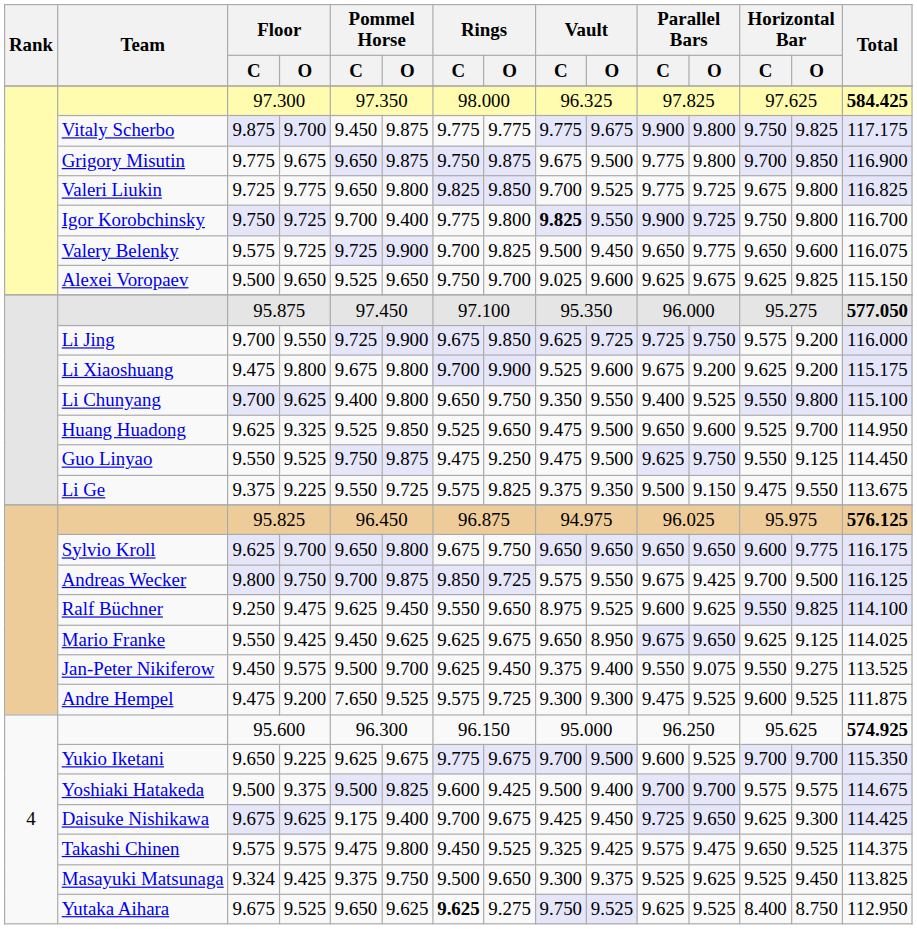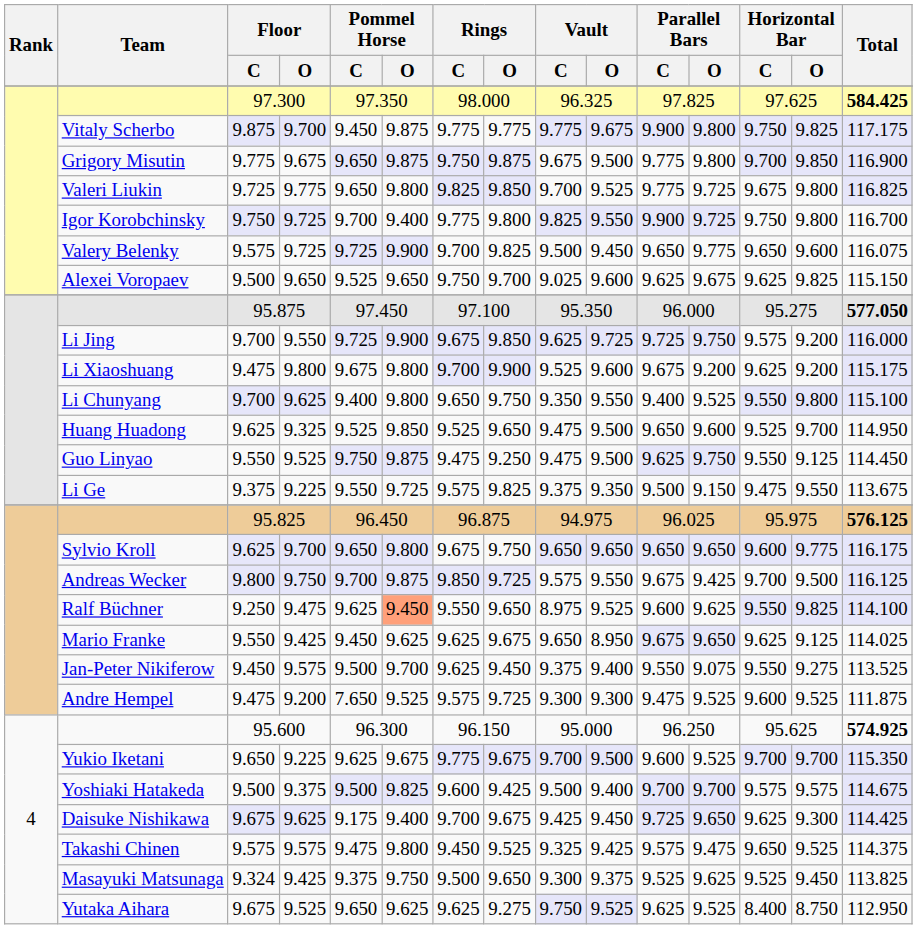(561, 220) bold -> (561, 220) normal
(407, 609) no background -> (407, 609) lightsalmon background
(458, 909) bold -> (458, 909) normal
